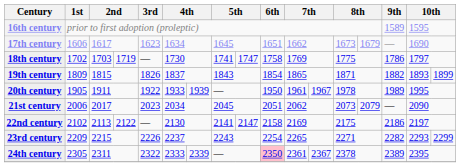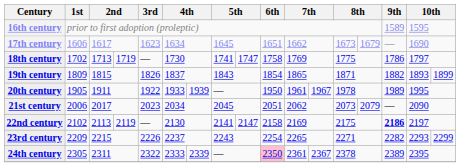(101, 59) 1703 -> (101, 59) 1713
(126, 122) 2122 -> (126, 122) 2119
(394, 122) normal -> (394, 122) bold
